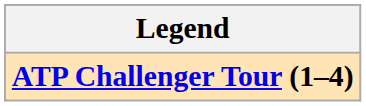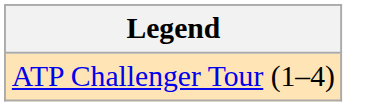(183, 76) bold -> (173, 76) normal
